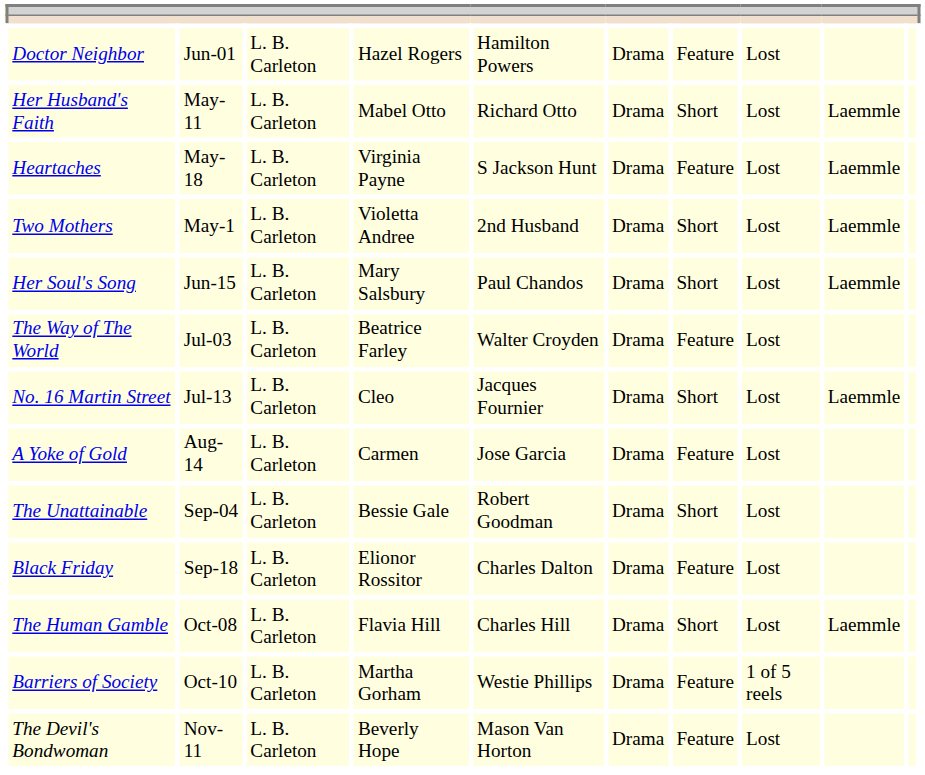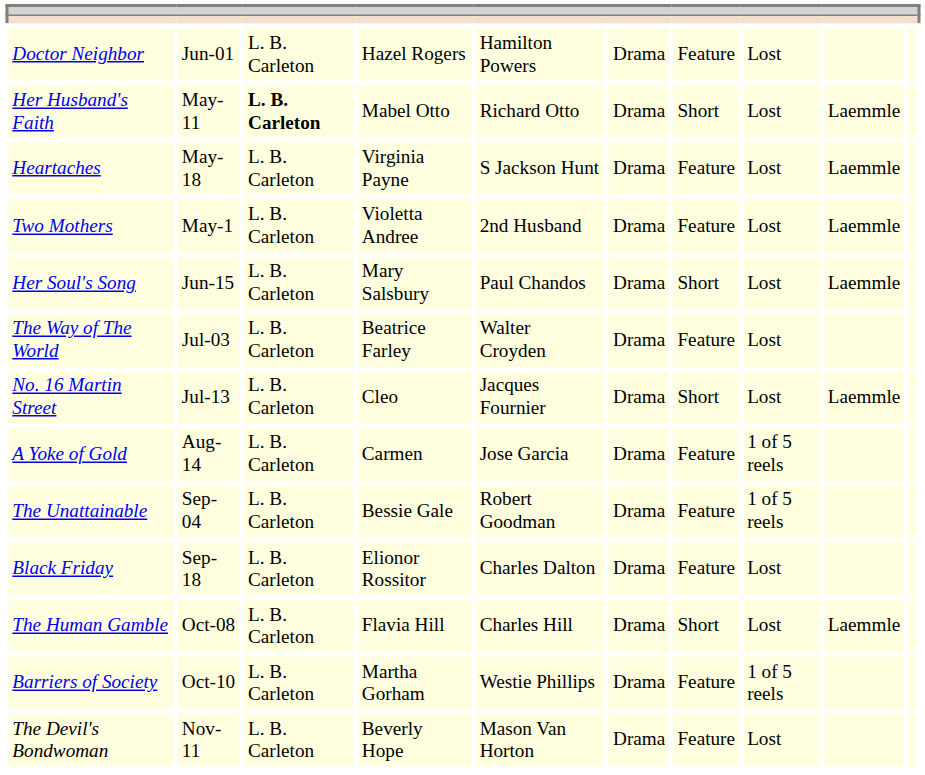(283, 111) normal -> (284, 111) bold
(697, 225) Short -> (706, 225) Feature
(763, 454) Lost -> (770, 454) 1 of 5 reels
(697, 511) Short -> (706, 511) Feature
(763, 511) Lost -> (770, 511) 1 of 5 reels
